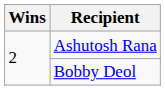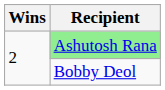(105, 44) no background -> (105, 44) lightgreen background
